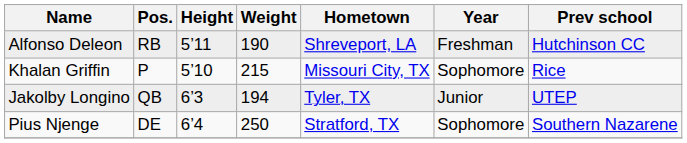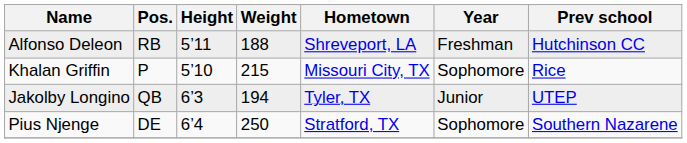(255, 44) 190 -> (255, 44) 188
